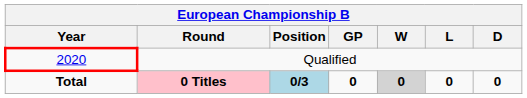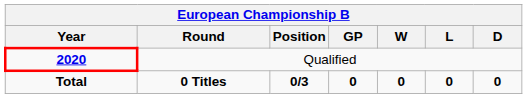(71, 59) normal -> (71, 59) bold
(204, 82) pink background -> (204, 82) no background
(299, 82) lightblue background -> (299, 82) no background
(401, 82) lightgrey background -> (401, 82) no background
